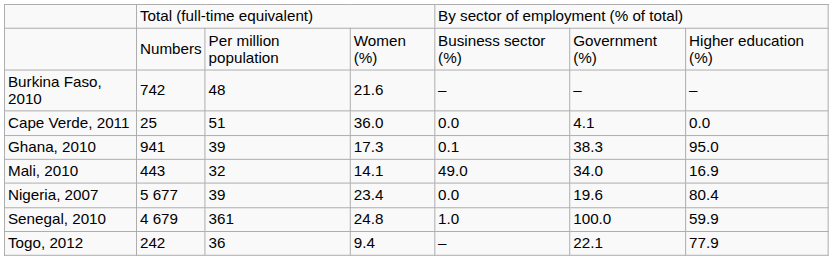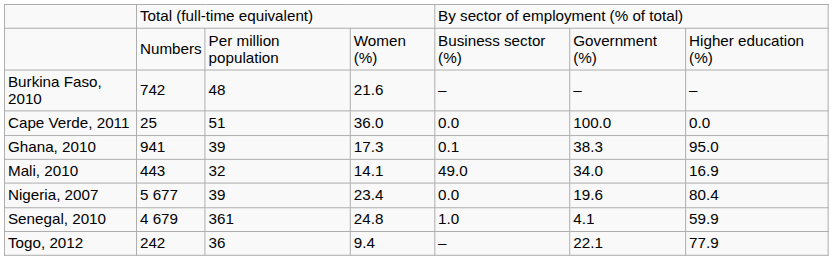(584, 123) 4.1 -> (592, 123) 100.0
(592, 219) 100.0 -> (584, 219) 4.1
